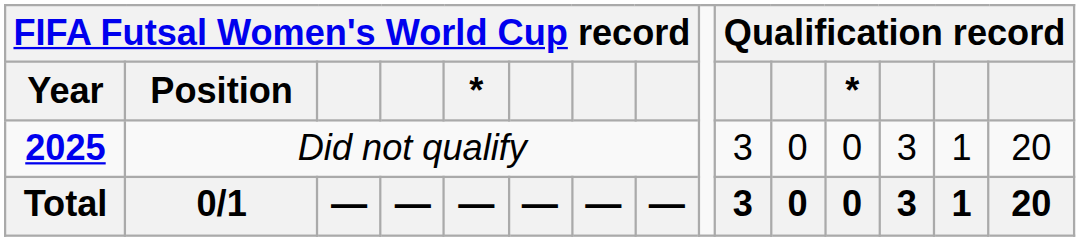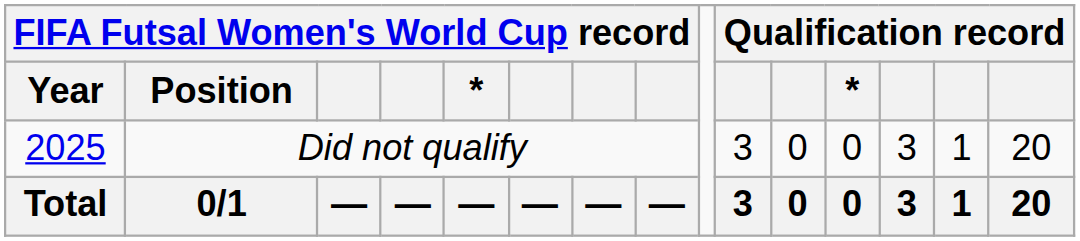(65, 147) bold -> (65, 147) normal
